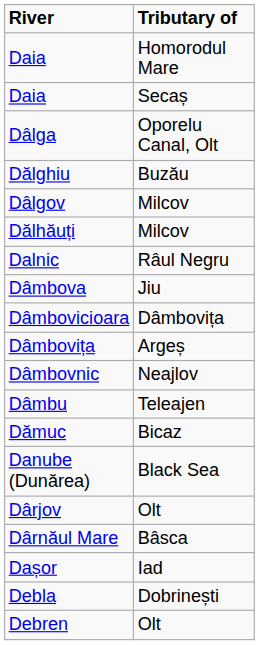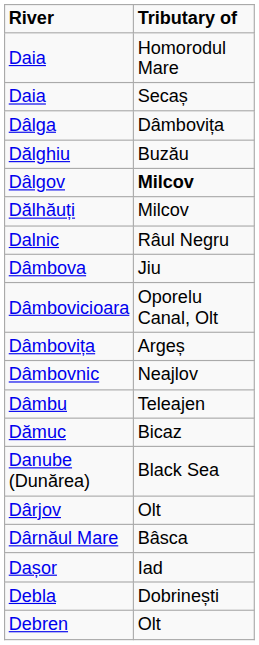(178, 135) Oporelu Canal, Olt -> (181, 125) Dâmbovița
(163, 202) normal -> (166, 182) bold
(181, 317) Dâmbovița -> (178, 307) Oporelu Canal, Olt
